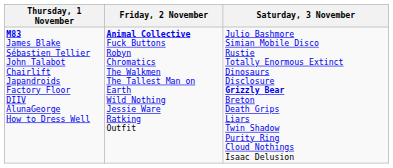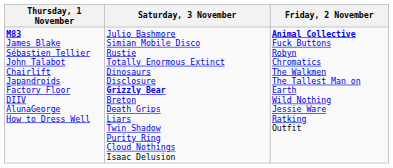columns swapped: (164, 16) <-> (306, 16)
